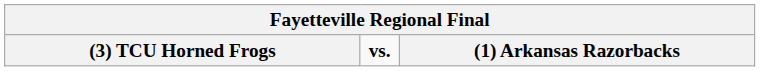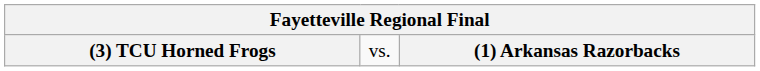(380, 50) bold -> (380, 50) normal
